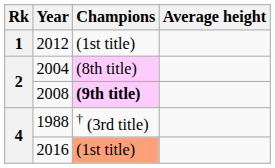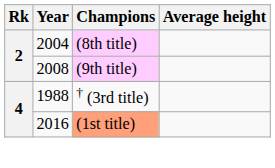- row: (53, 43)
(108, 94) bold -> (107, 68) normal
